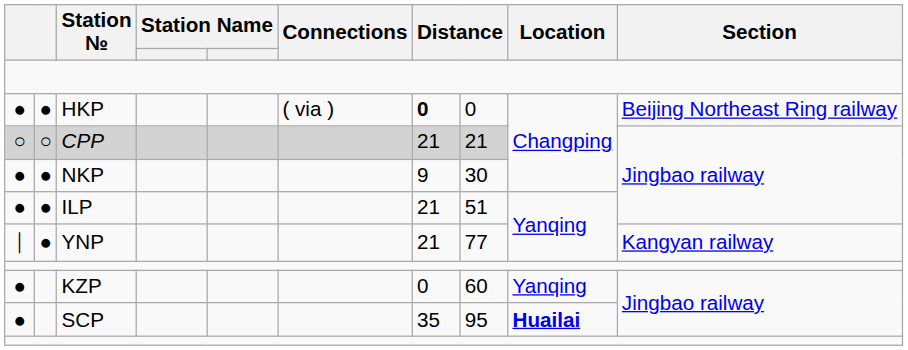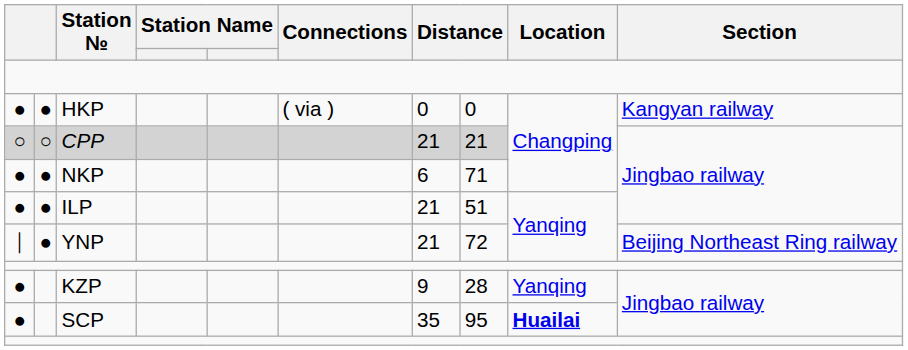(423, 109) bold -> (423, 109) normal
(760, 109) Beijing Northeast Ring railway -> (698, 109) Kangyan railway
(423, 175) 9 -> (423, 175) 6
(476, 175) 30 -> (476, 175) 71
(476, 242) 77 -> (476, 242) 72
(698, 242) Kangyan railway -> (760, 242) Beijing Northeast Ring railway
(423, 286) 0 -> (423, 286) 9
(476, 286) 60 -> (476, 286) 28
